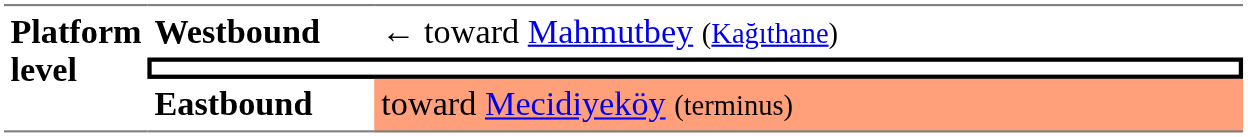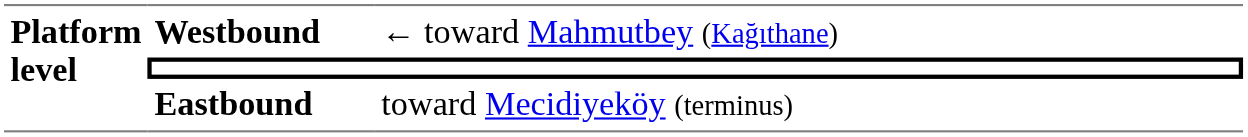(587, 104) lightsalmon background -> (587, 104) no background
